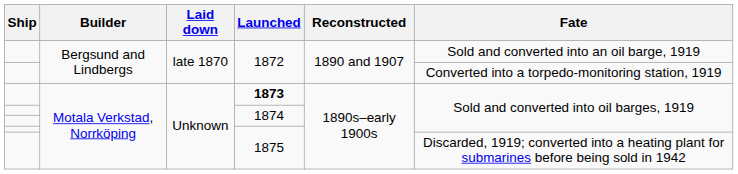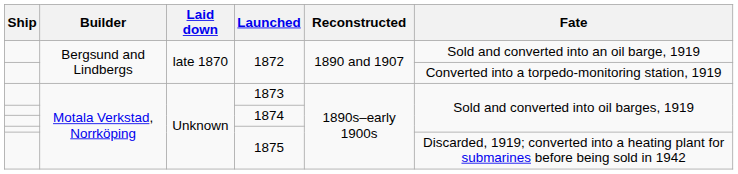(269, 94) bold -> (269, 94) normal
